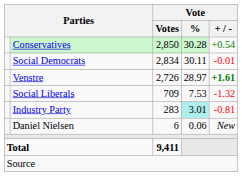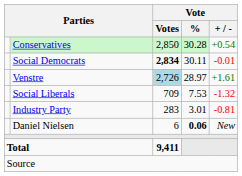(167, 61) normal -> (167, 61) bold
(167, 77) no background -> (167, 77) lightblue background
(223, 77) bold -> (223, 77) normal
(198, 110) paleturquoise background -> (198, 110) no background
(198, 126) normal -> (198, 126) bold
